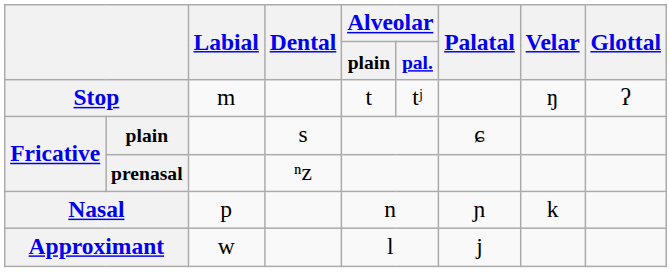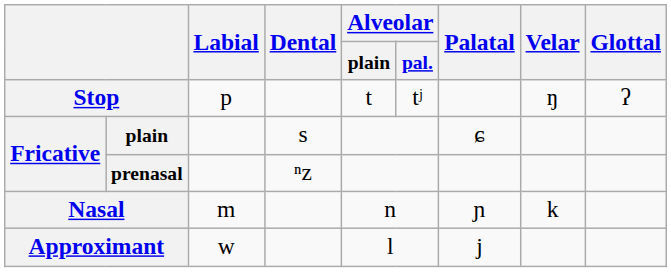(226, 97) m -> (226, 97) p
(226, 209) p -> (226, 209) m
